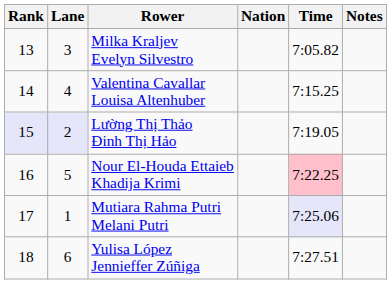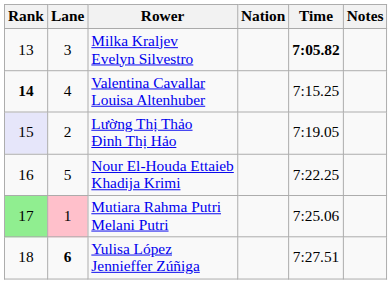(316, 49) normal -> (316, 49) bold
(26, 91) normal -> (26, 91) bold
(68, 132) lavender background -> (68, 132) no background
(316, 174) pink background -> (316, 174) no background
(26, 216) no background -> (26, 216) lightgreen background
(68, 216) no background -> (68, 216) pink background
(316, 216) lavender background -> (316, 216) no background
(68, 257) normal -> (68, 257) bold
